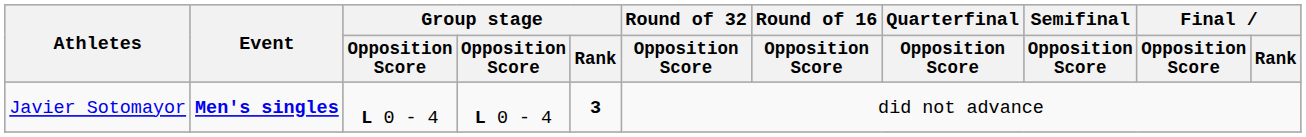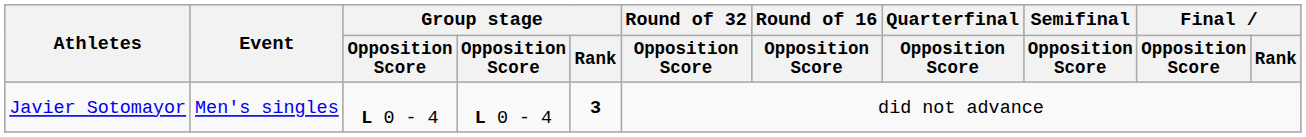(267, 108) bold -> (267, 108) normal
